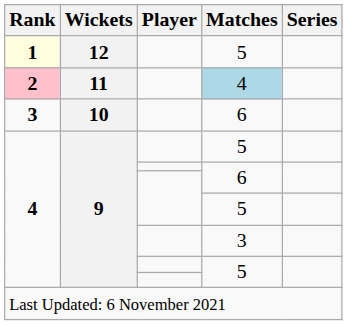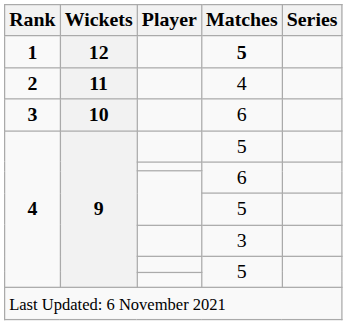(32, 51) lightyellow background -> (32, 51) no background
(242, 51) normal -> (242, 51) bold
(32, 83) pink background -> (32, 83) no background
(242, 83) lightblue background -> (242, 83) no background
